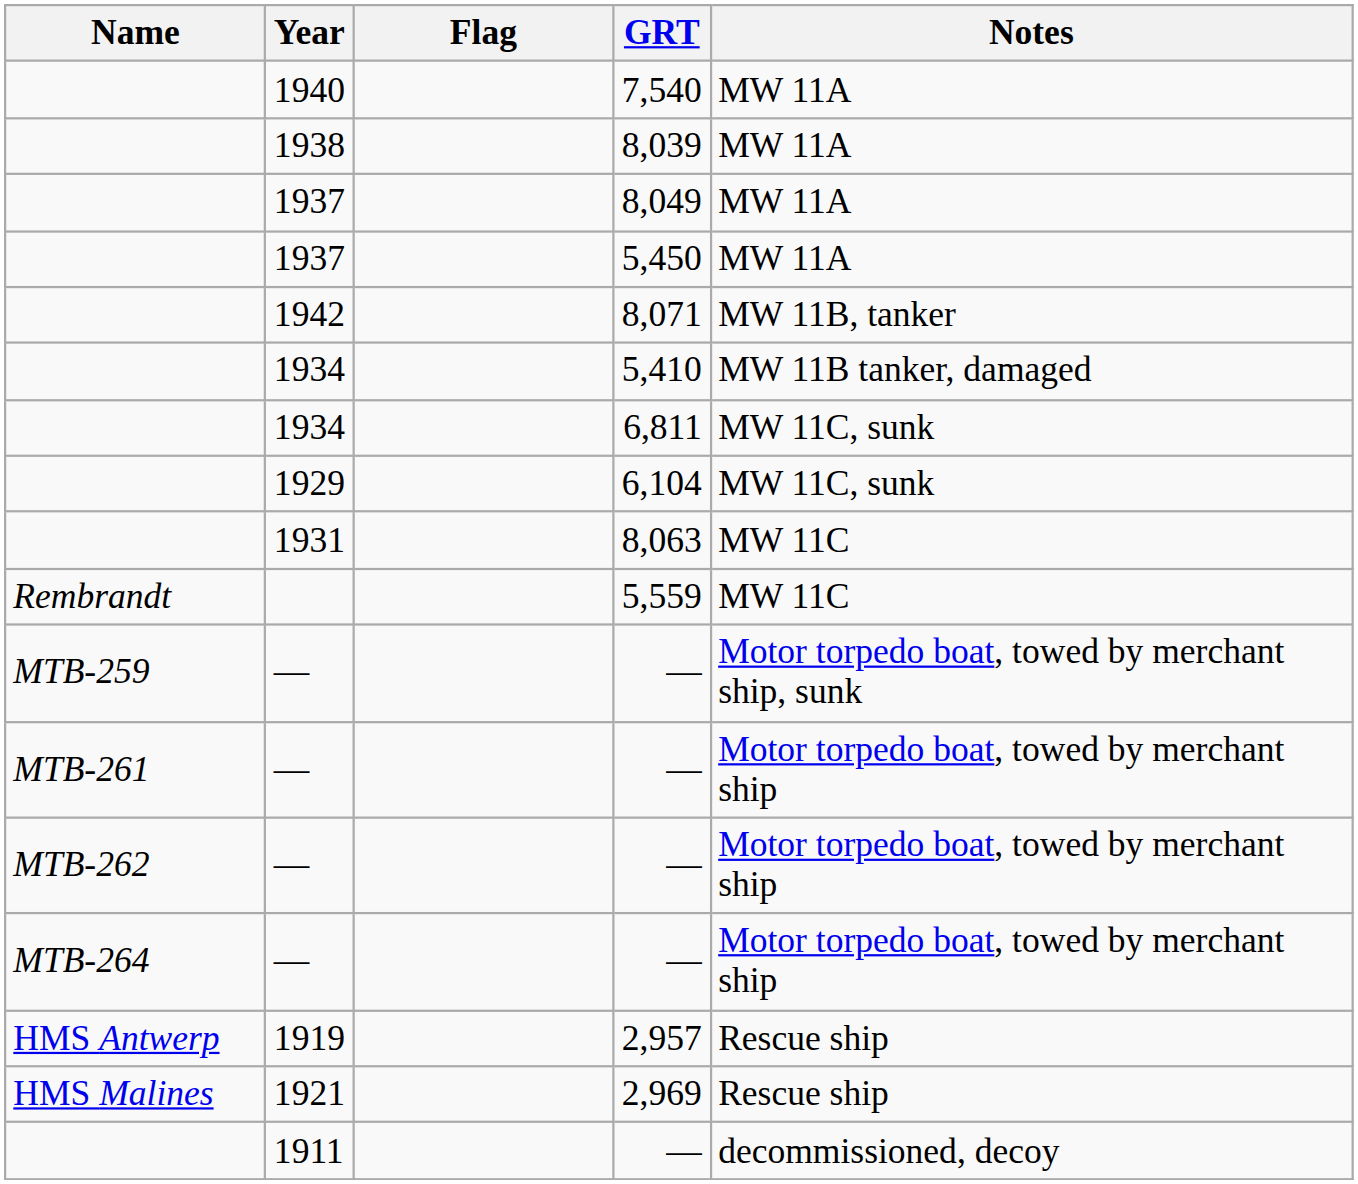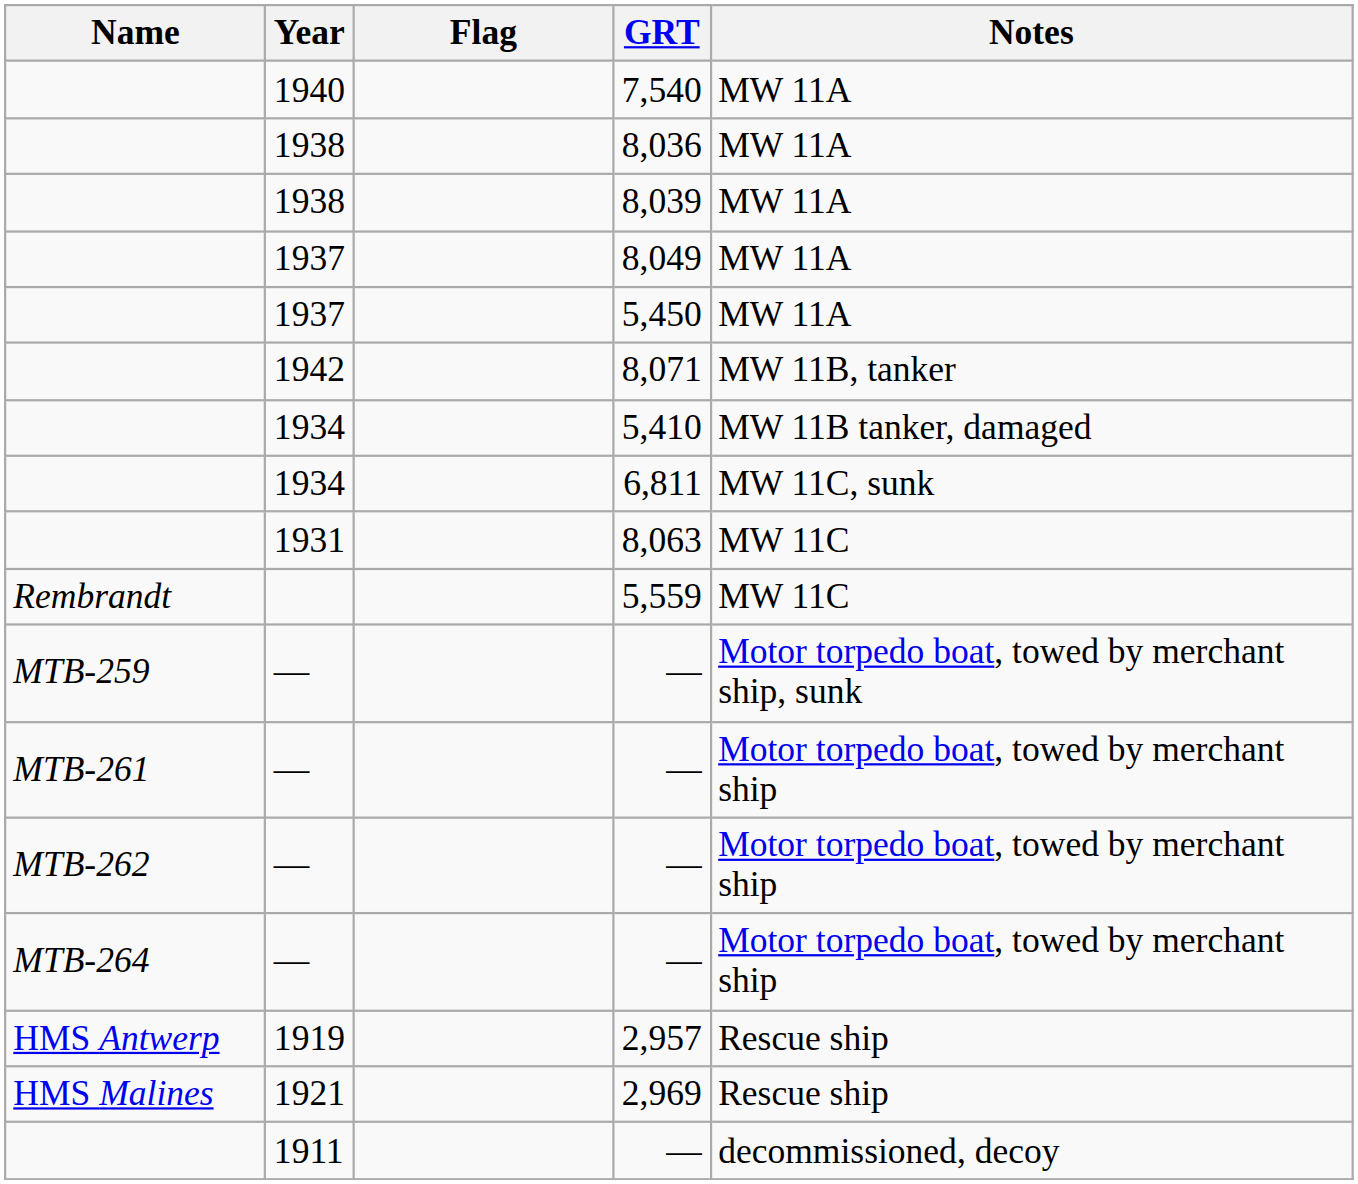+ row: (135, 146)
- row: (135, 484)
